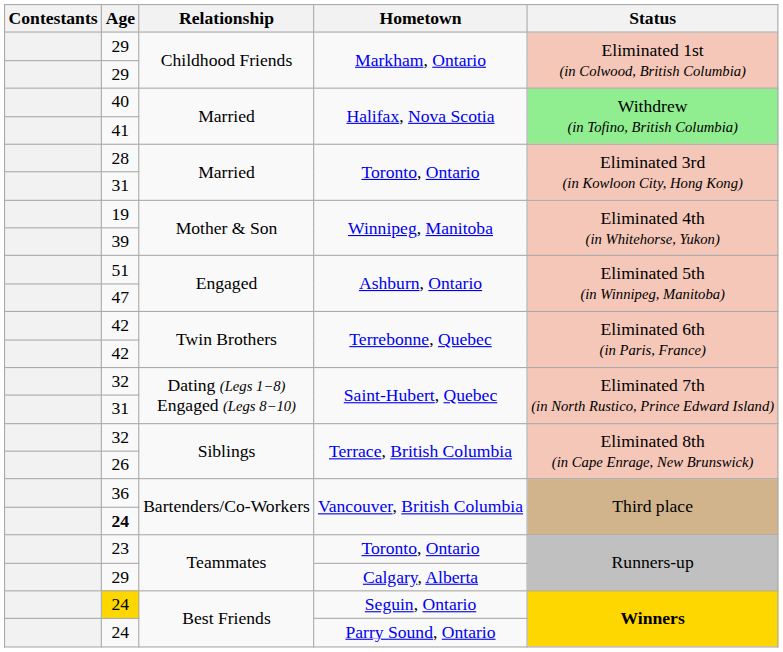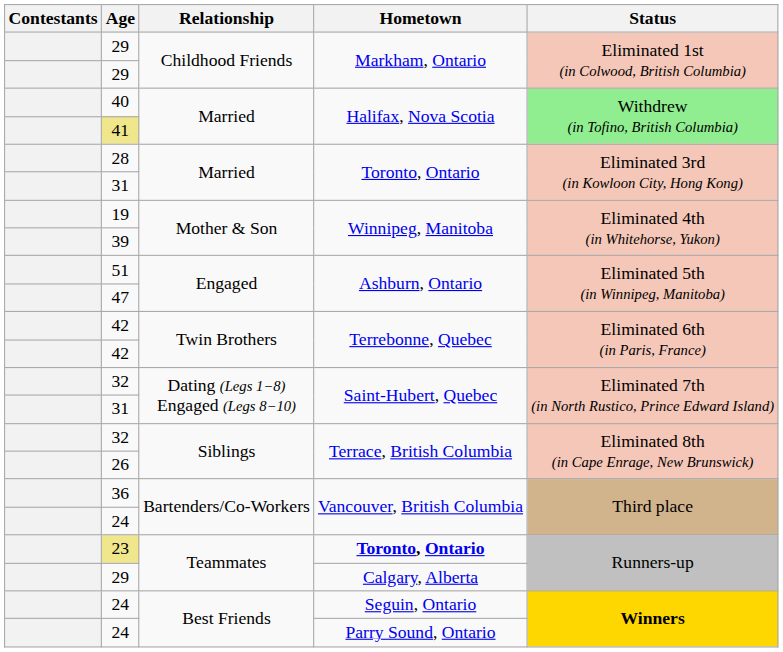(120, 130) no background -> (120, 130) khaki background
(120, 520) bold -> (120, 520) normal
(120, 548) no background -> (120, 548) khaki background
(421, 548) normal -> (421, 548) bold
(120, 604) gold background -> (120, 604) no background
